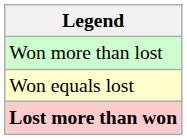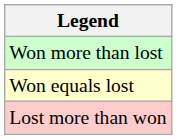(93, 117) bold -> (88, 117) normal
